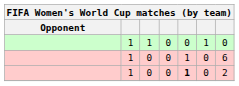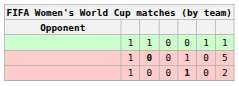(225, 42) 0 -> (225, 42) 1
(149, 58) normal -> (149, 58) bold
(225, 58) 6 -> (225, 58) 5
